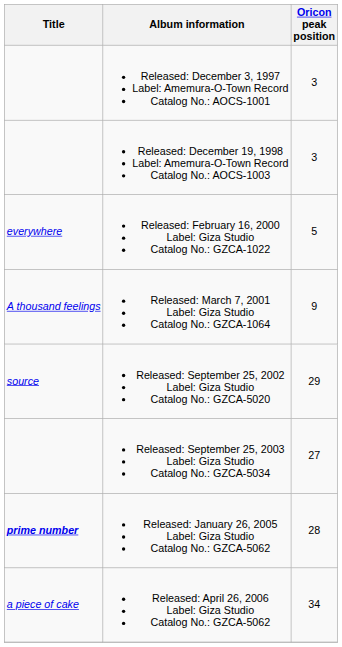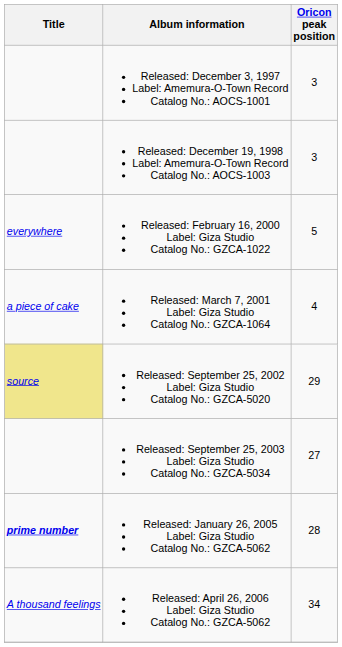(54, 306) A thousand feelings -> (43, 306) a piece of cake
(314, 306) 9 -> (314, 306) 4
(23, 381) no background -> (23, 381) khaki background
(43, 605) a piece of cake -> (54, 605) A thousand feelings
